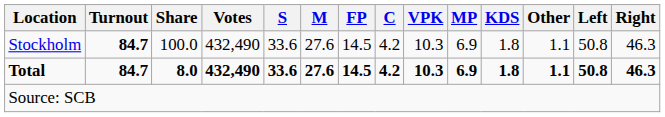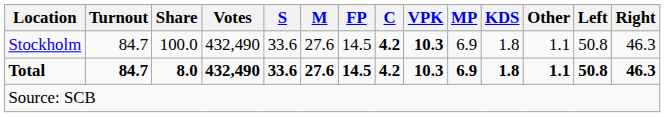(133, 44) bold -> (133, 44) normal
(390, 44) normal -> (390, 44) bold
(429, 44) normal -> (429, 44) bold
